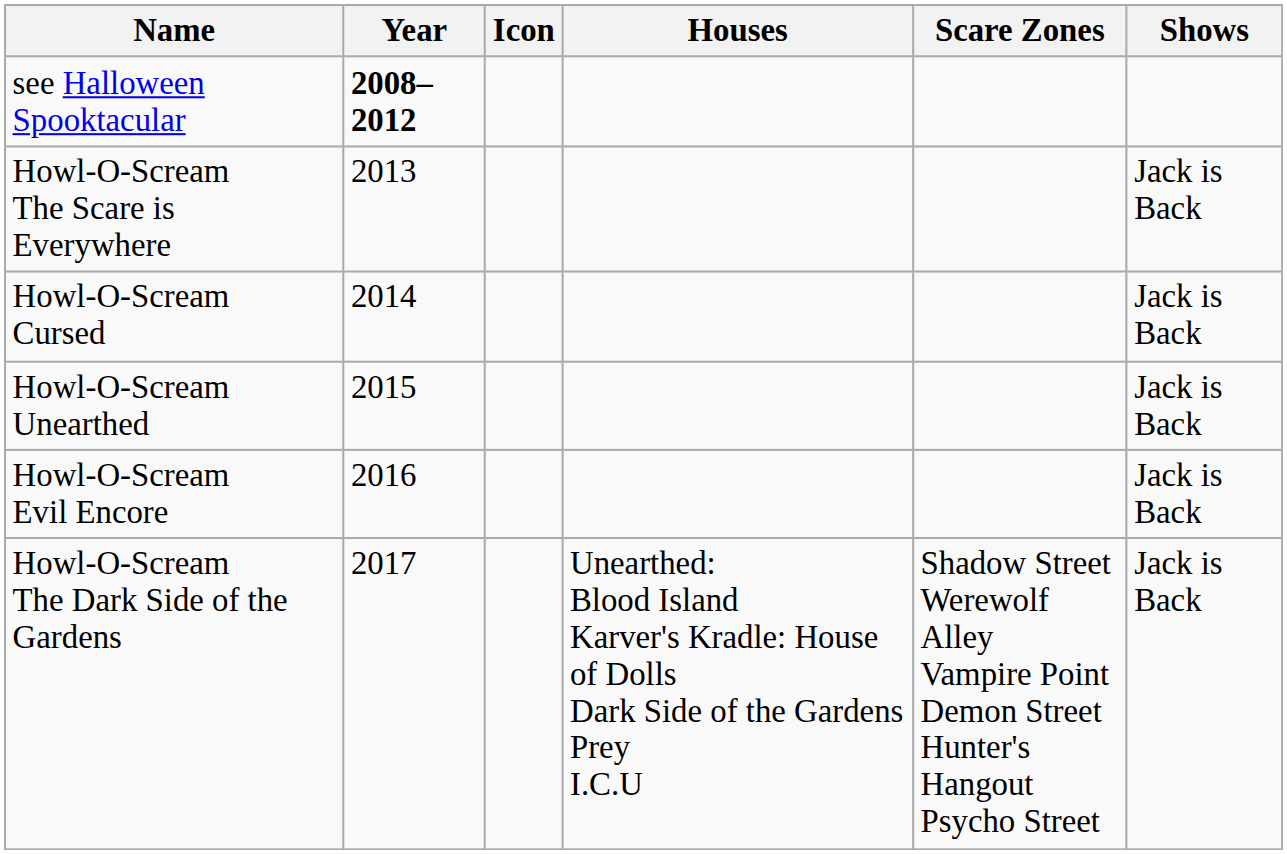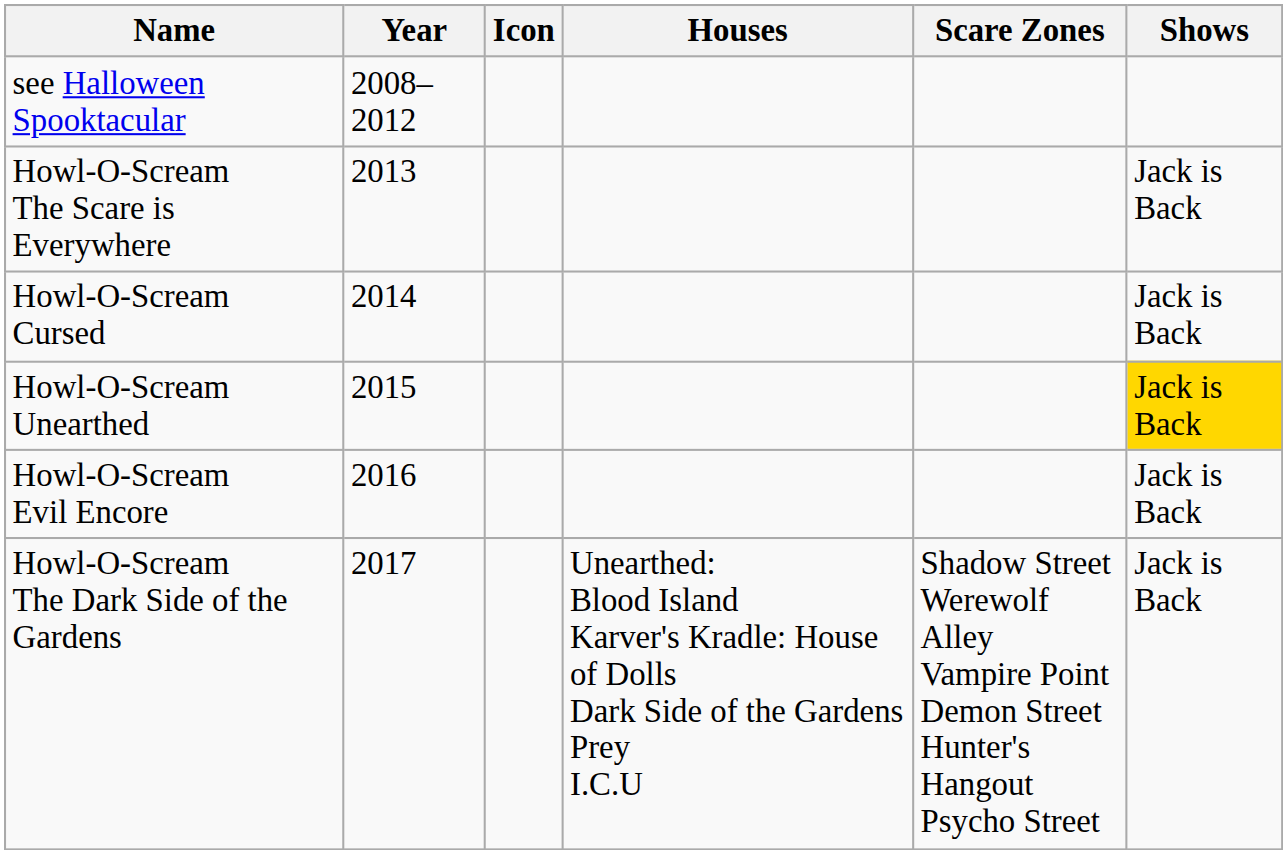(392, 100) bold -> (392, 100) normal
(1178, 404) no background -> (1178, 404) gold background
